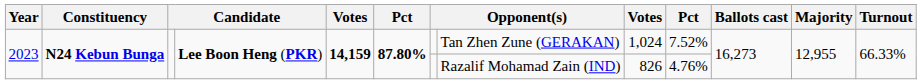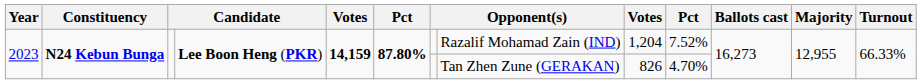(530, 41) Tan Zhen Zune (GERAKAN) -> (530, 41) Razalif Mohamad Zain (IND)
(645, 41) 1,024 -> (645, 41) 1,204
(530, 66) Razalif Mohamad Zain (IND) -> (530, 66) Tan Zhen Zune (GERAKAN)
(688, 66) 4.76% -> (688, 66) 4.70%
